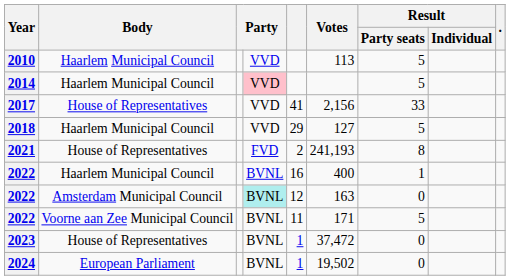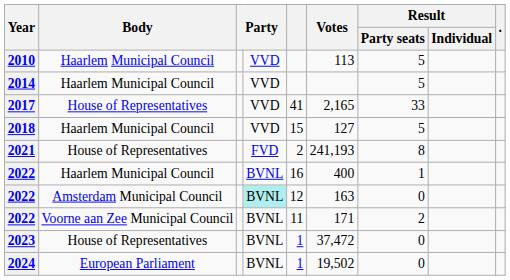(265, 83) pink background -> (265, 83) no background
(339, 106) 2,156 -> (339, 106) 2,165
(297, 128) 29 -> (297, 128) 15
(421, 219) 5 -> (421, 219) 2
